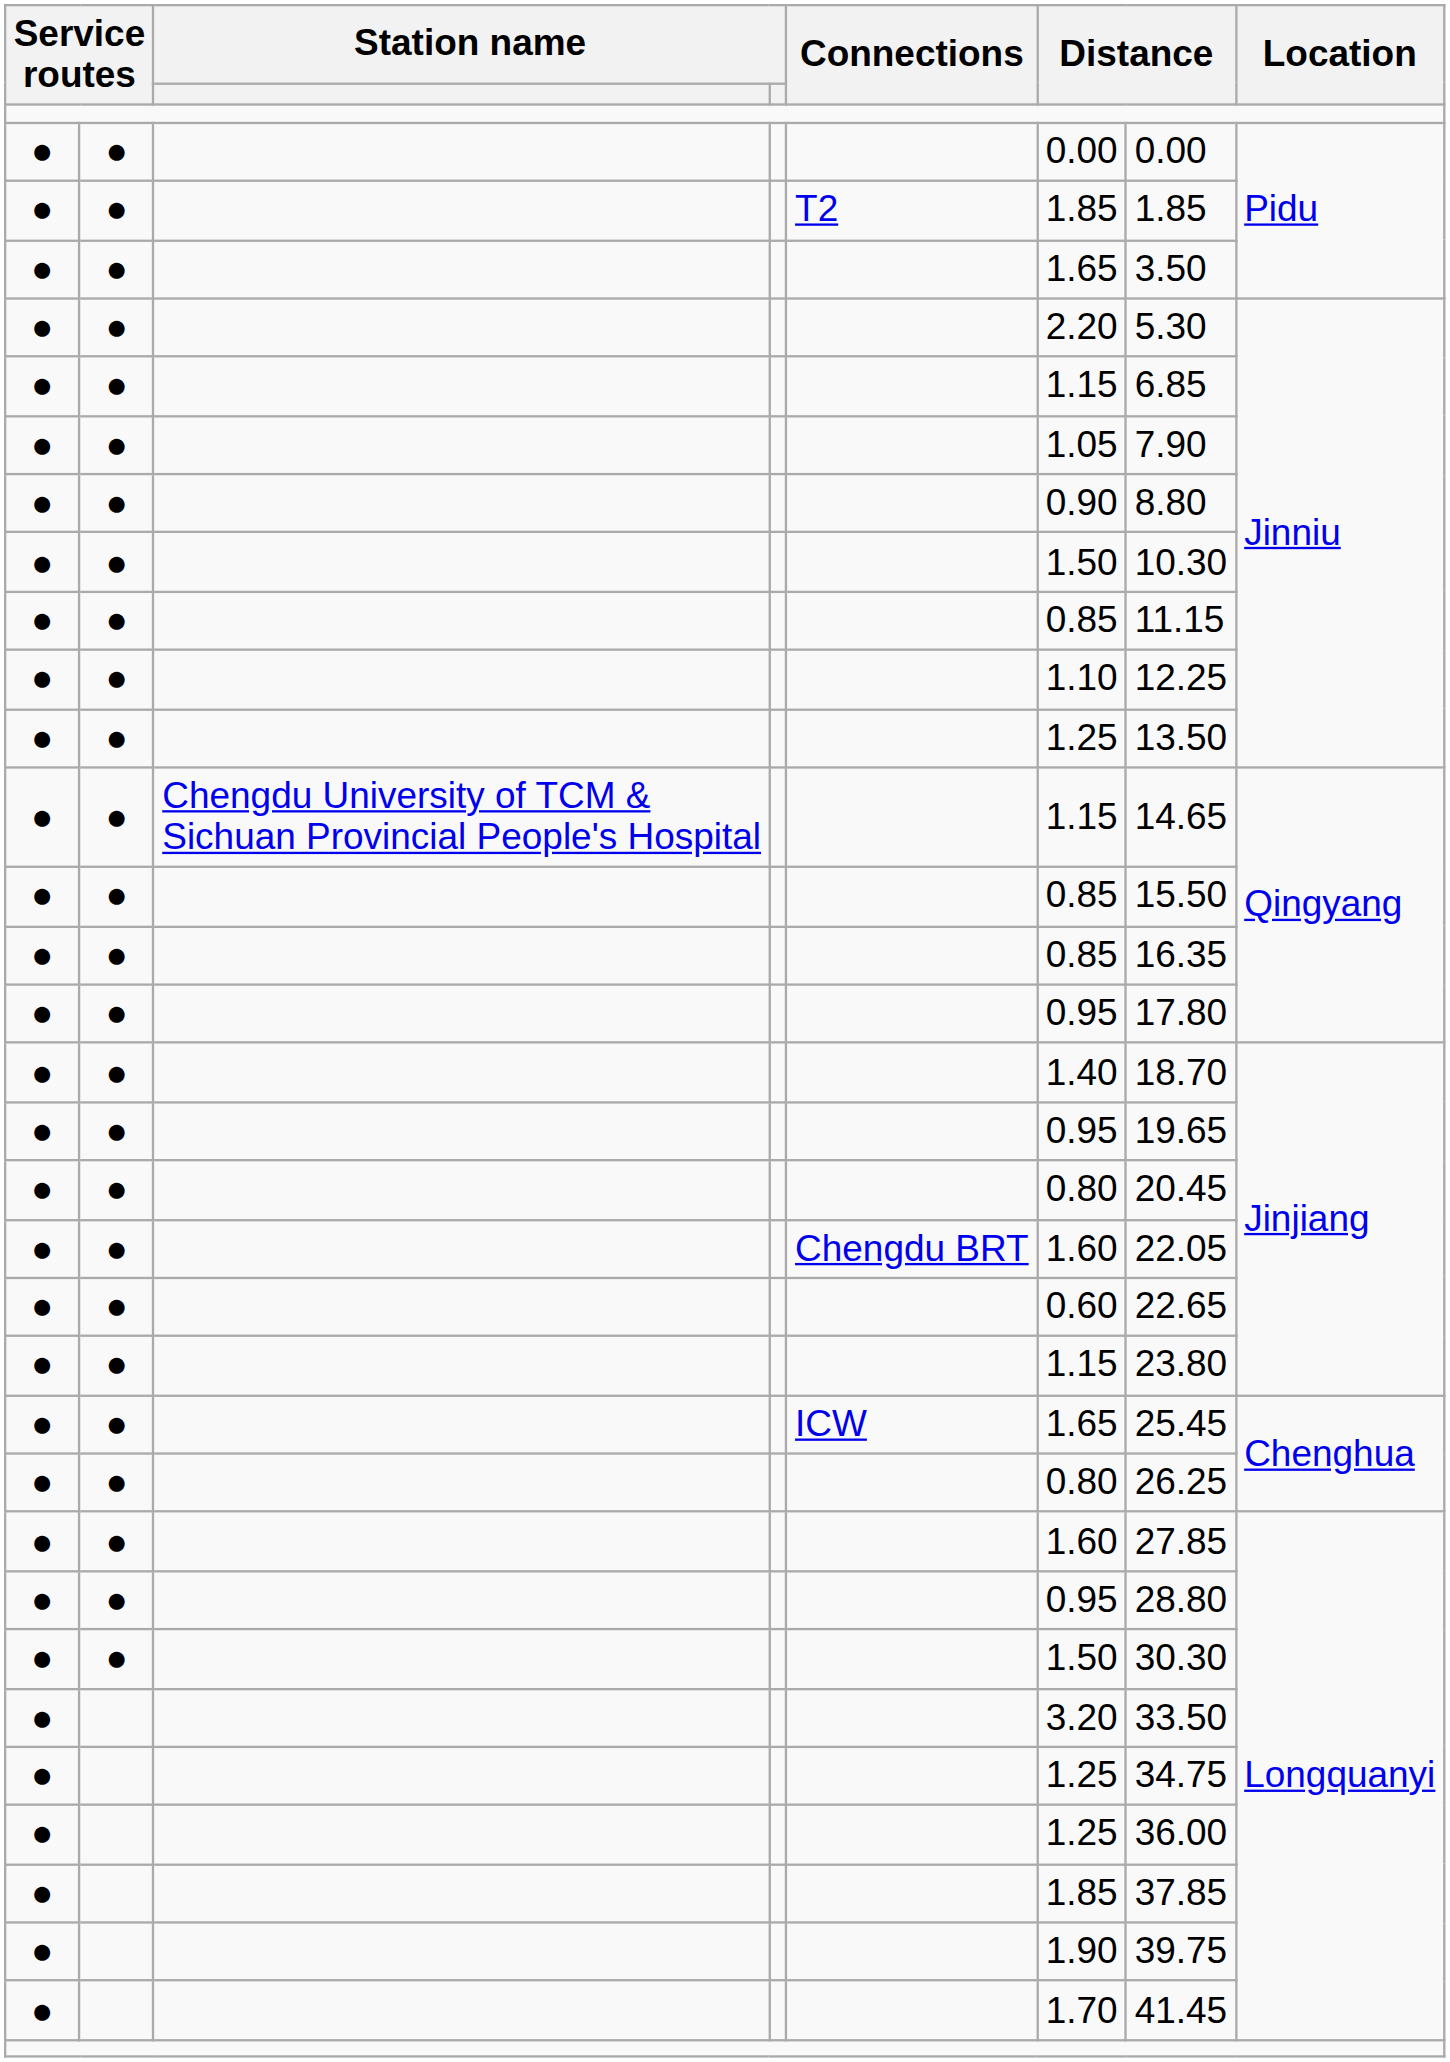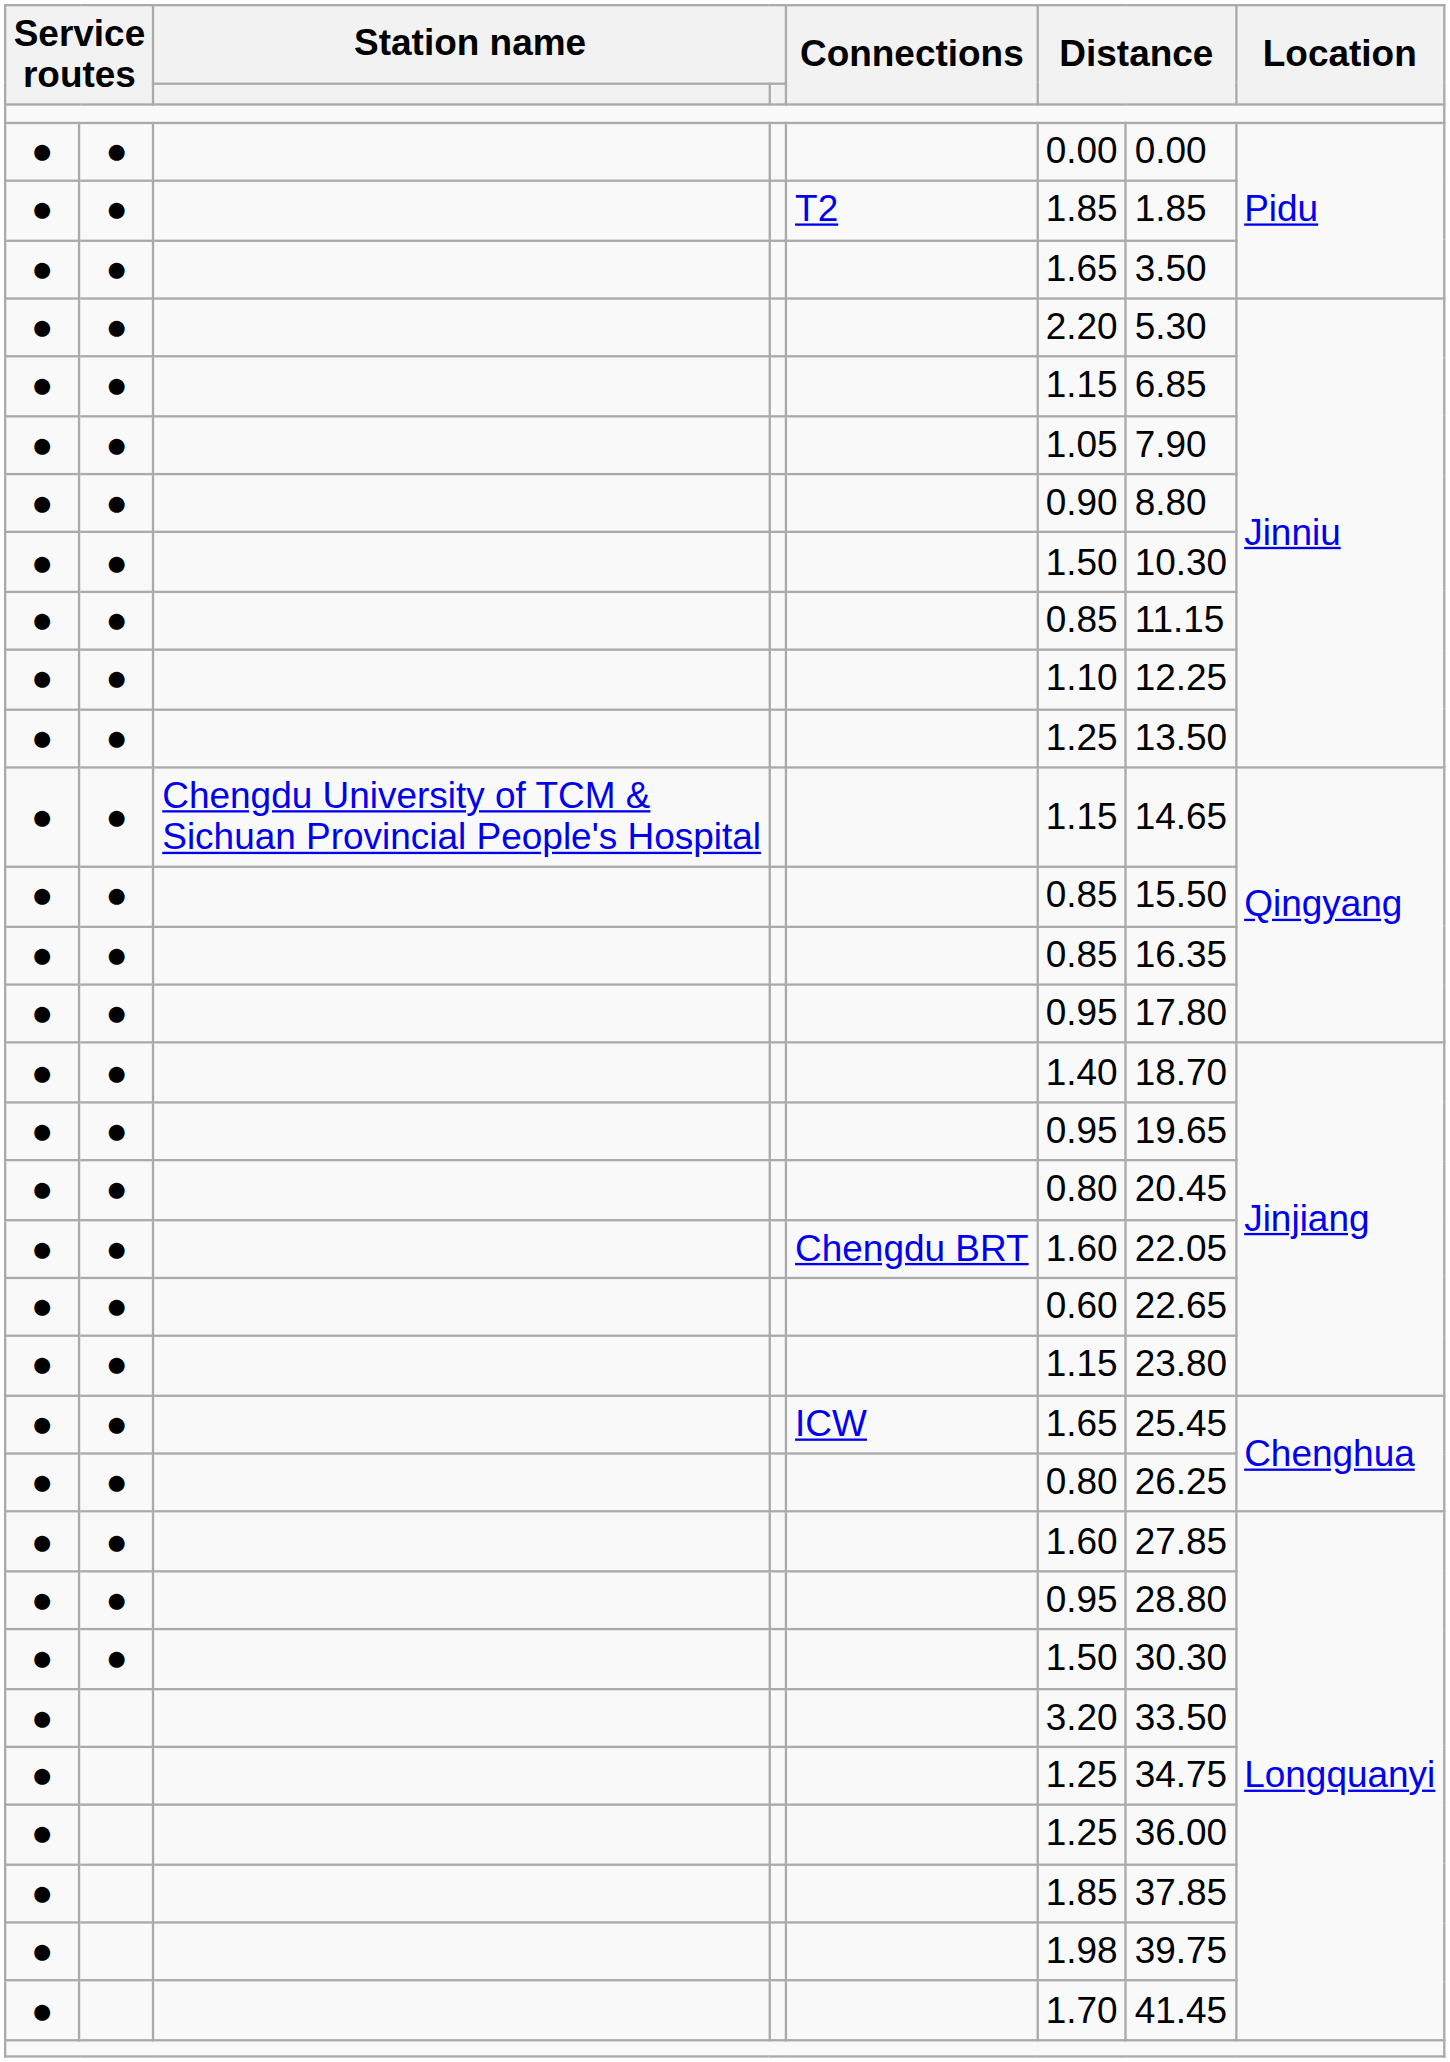(1082, 1951) 1.90 -> (1082, 1951) 1.98
